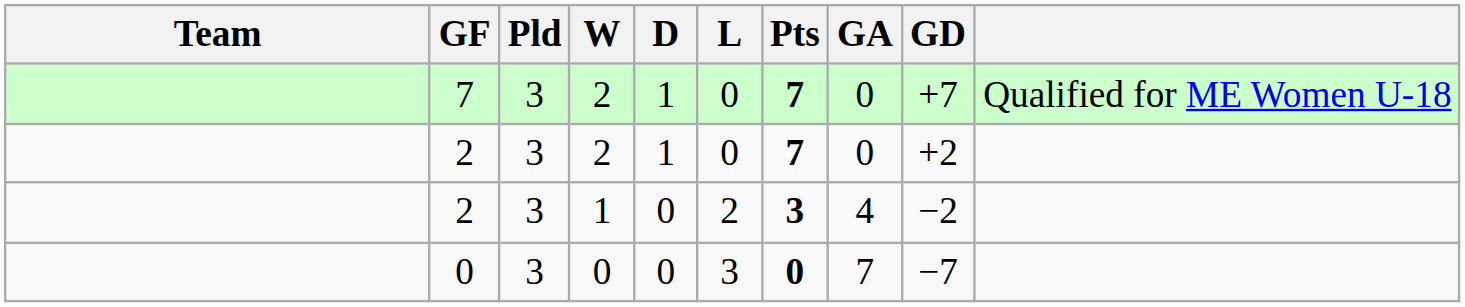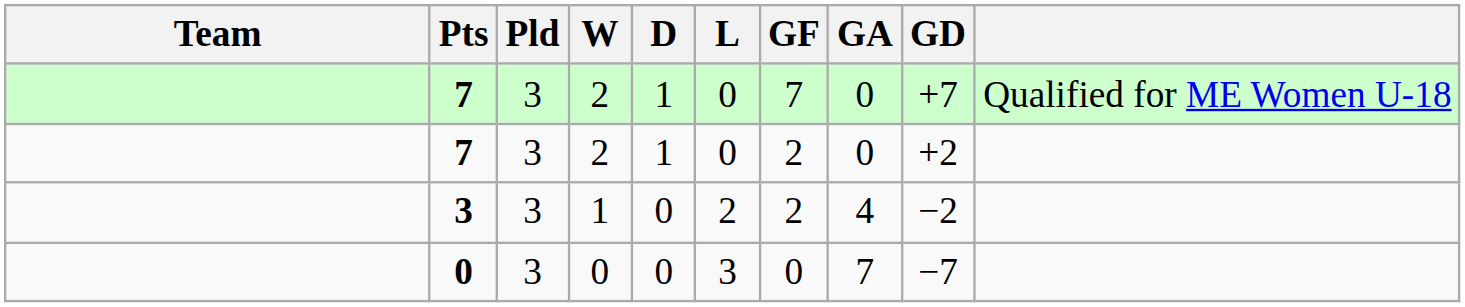columns swapped: (795, 34) <-> (465, 34)
